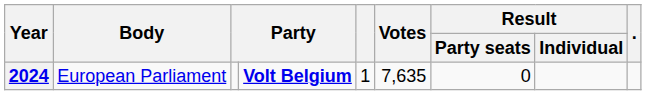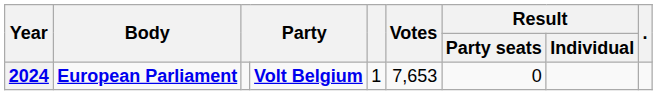(142, 76) normal -> (147, 76) bold
(404, 76) 7,635 -> (415, 76) 7,653
